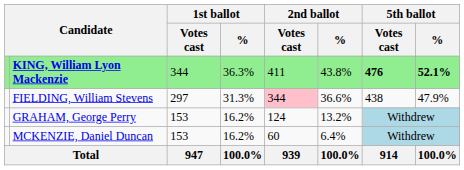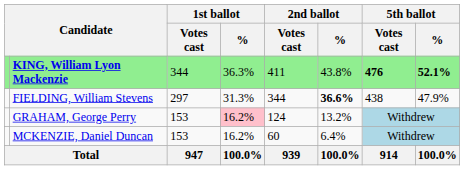(277, 98) pink background -> (277, 98) no background
(336, 98) normal -> (337, 98) bold
(239, 117) no background -> (239, 117) pink background
